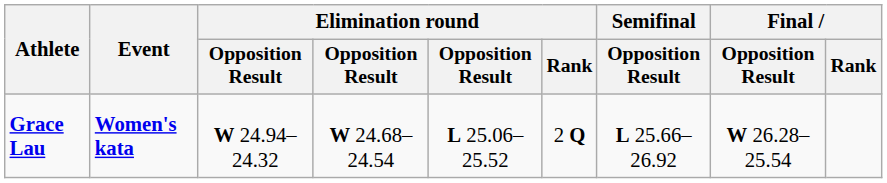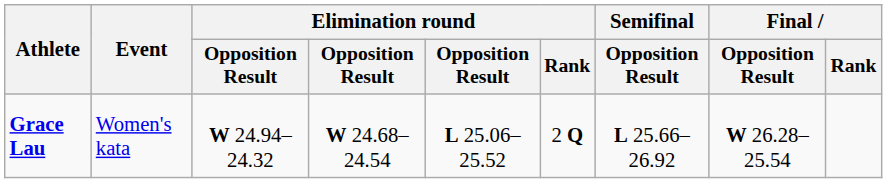(136, 136) bold -> (134, 136) normal
